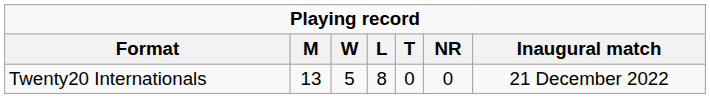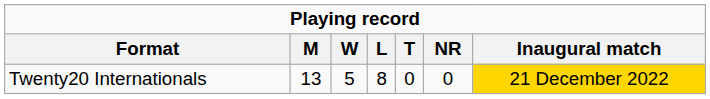(589, 78) no background -> (589, 78) gold background
